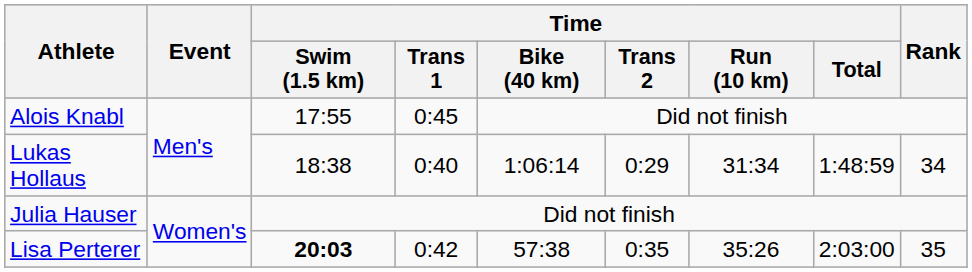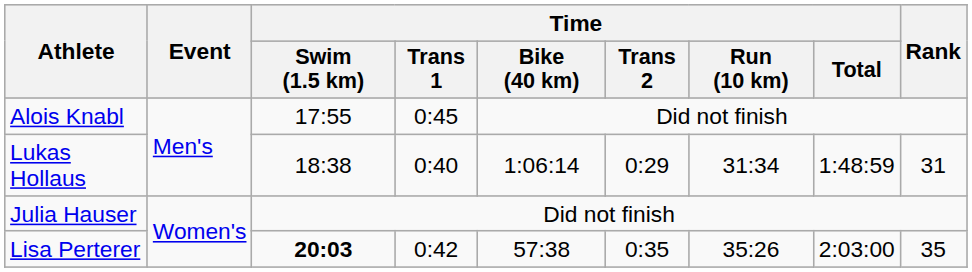(933, 165) 34 -> (933, 165) 31
